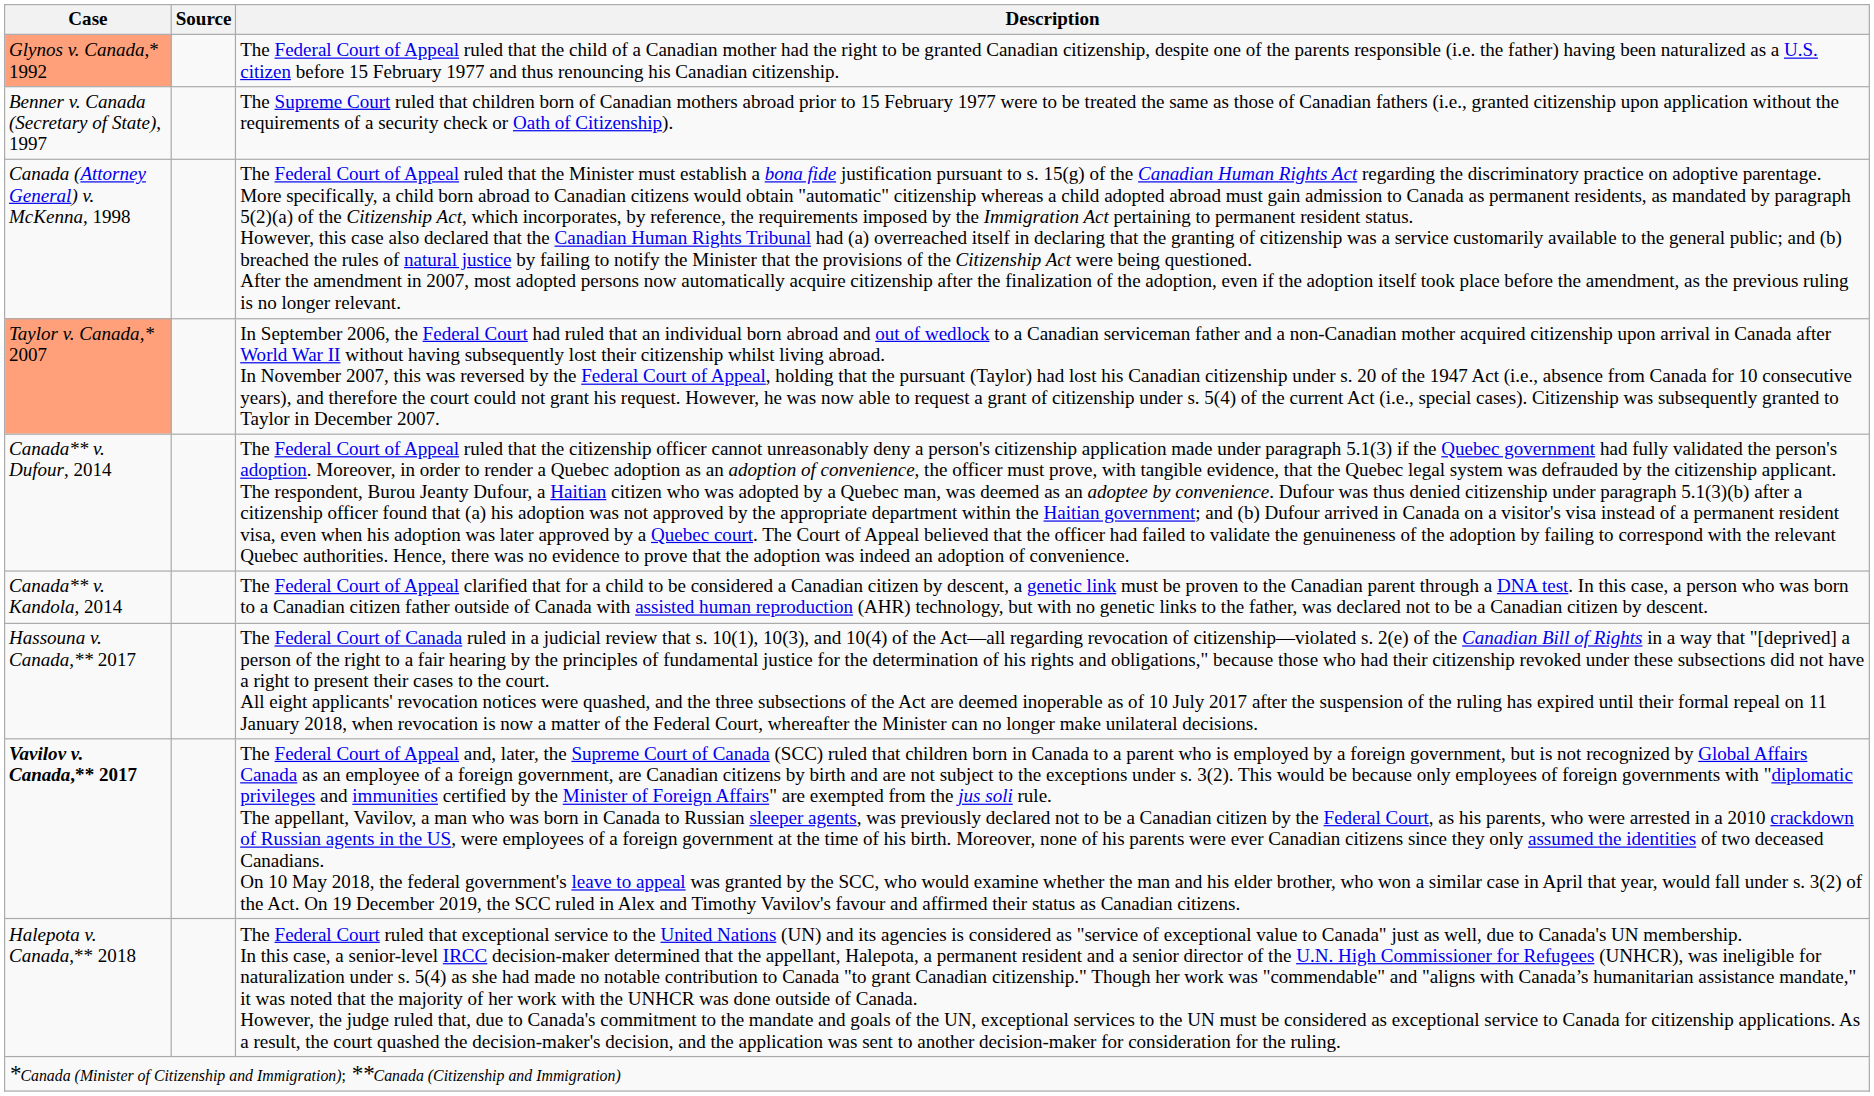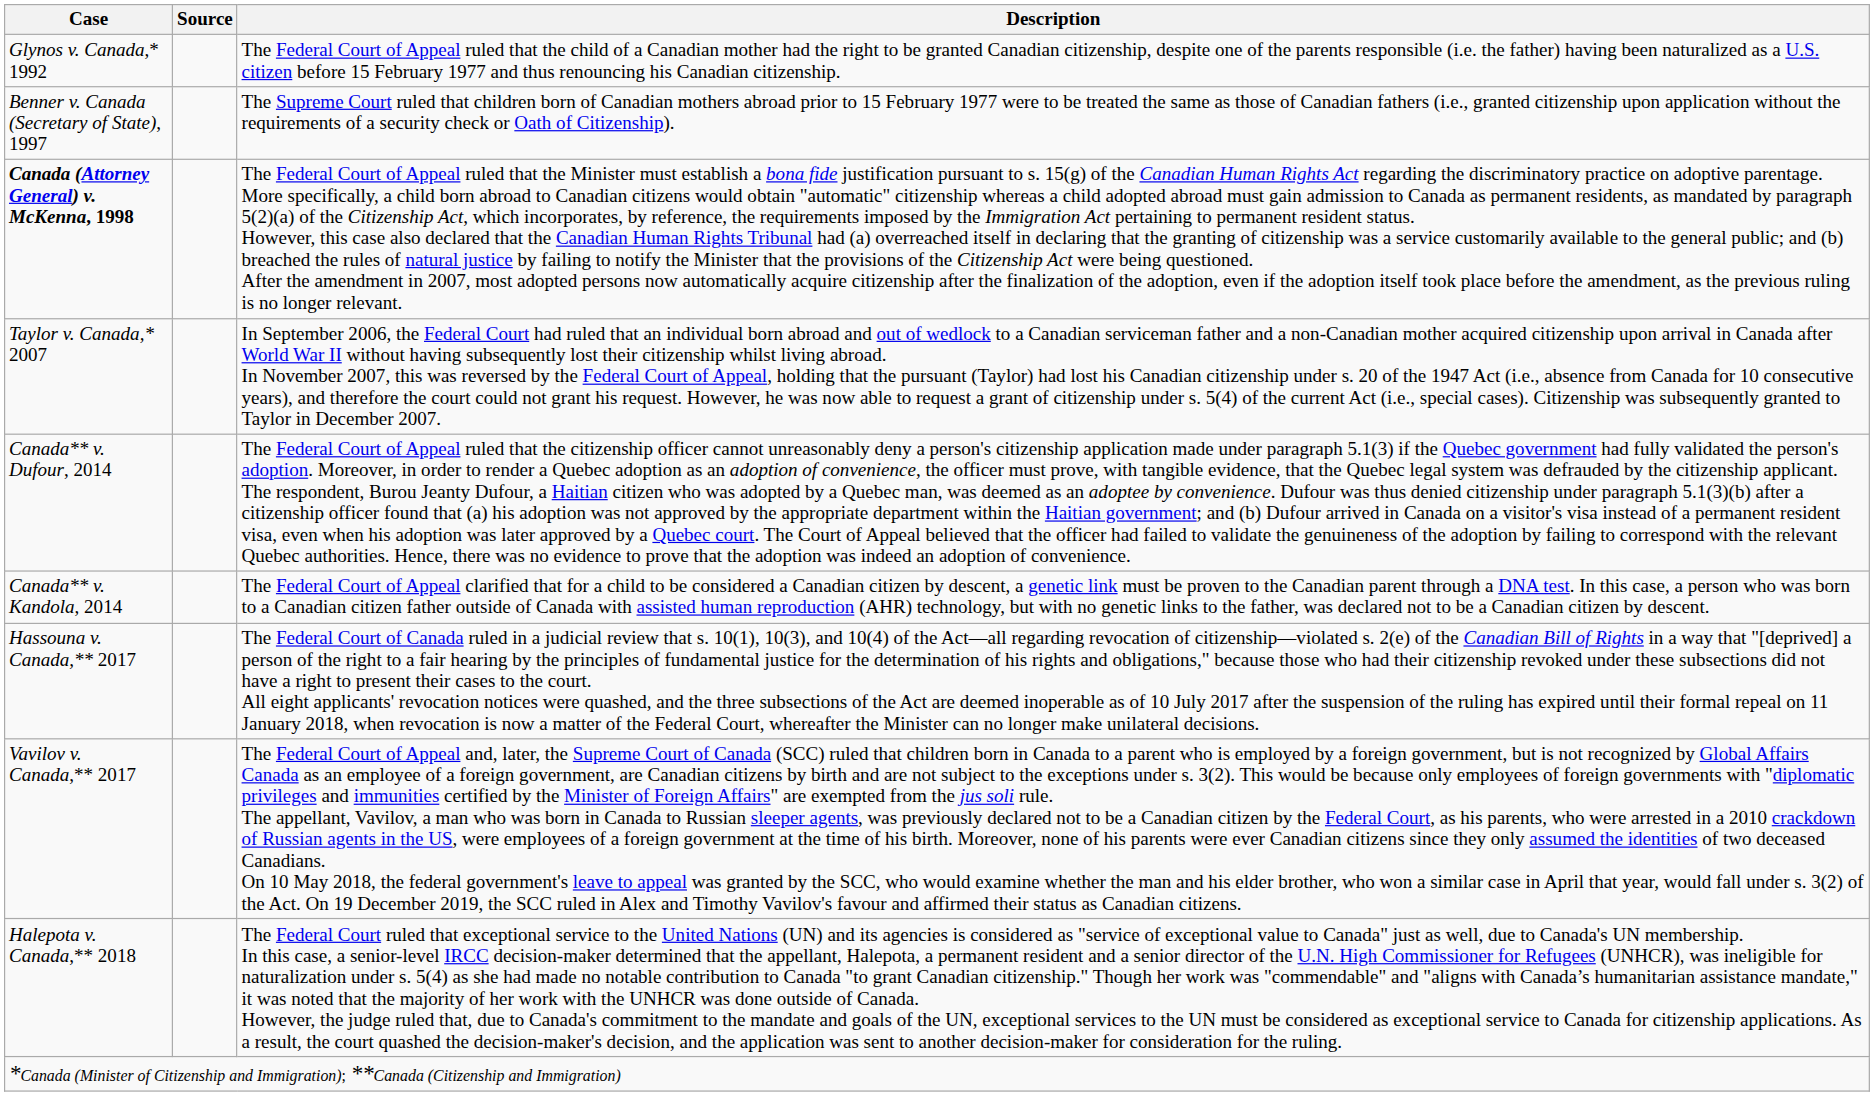(84, 60) lightsalmon background -> (84, 60) no background
(77, 195) normal -> (79, 195) bold
(81, 343) lightsalmon background -> (81, 343) no background
(73, 764) bold -> (72, 764) normal
